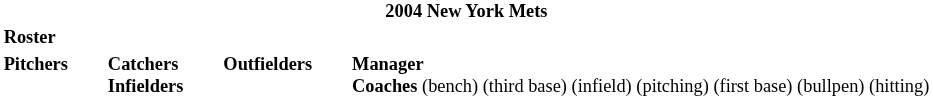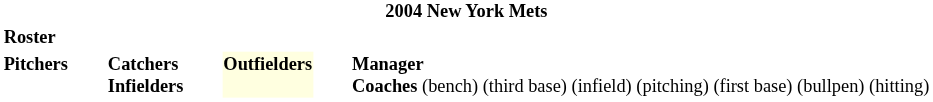(268, 63) no background -> (268, 63) lightyellow background
